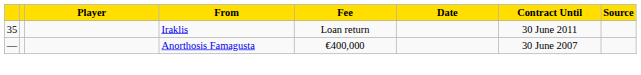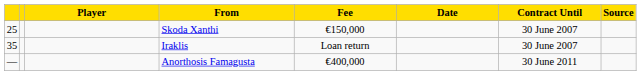+ row: (190, 29)
(550, 29) 30 June 2011 -> (550, 45) 30 June 2007
(550, 45) 30 June 2007 -> (550, 62) 30 June 2011
